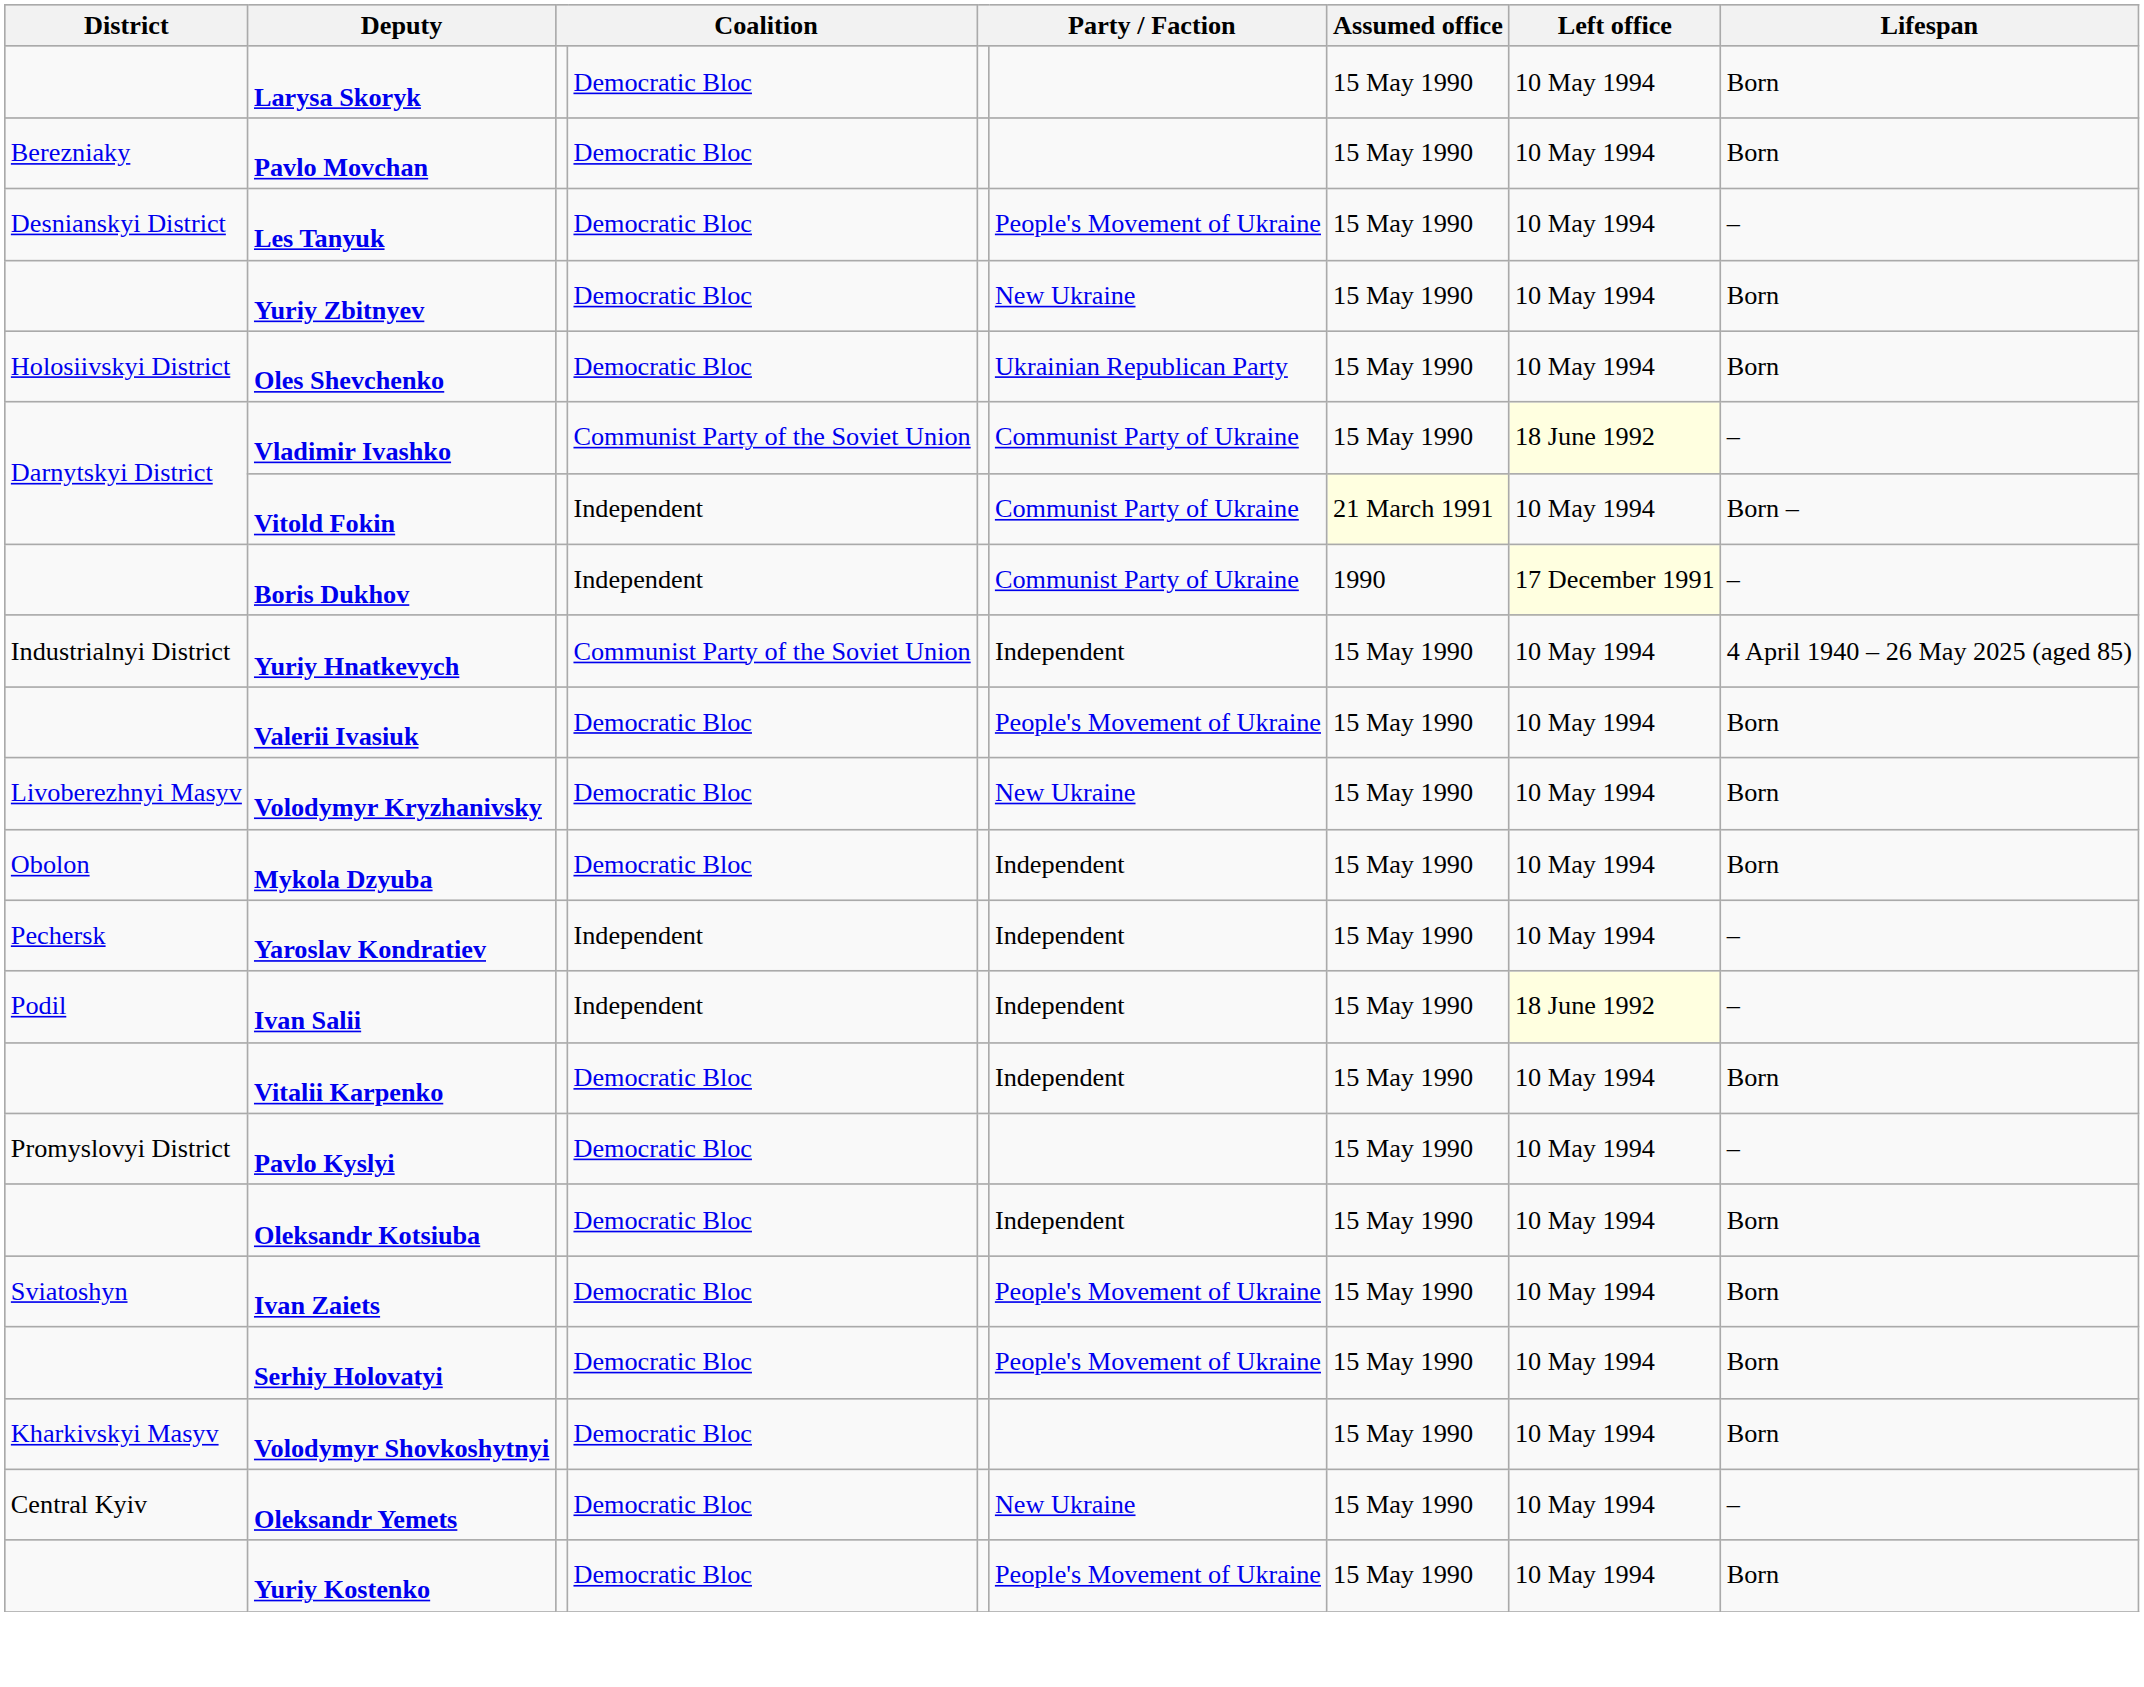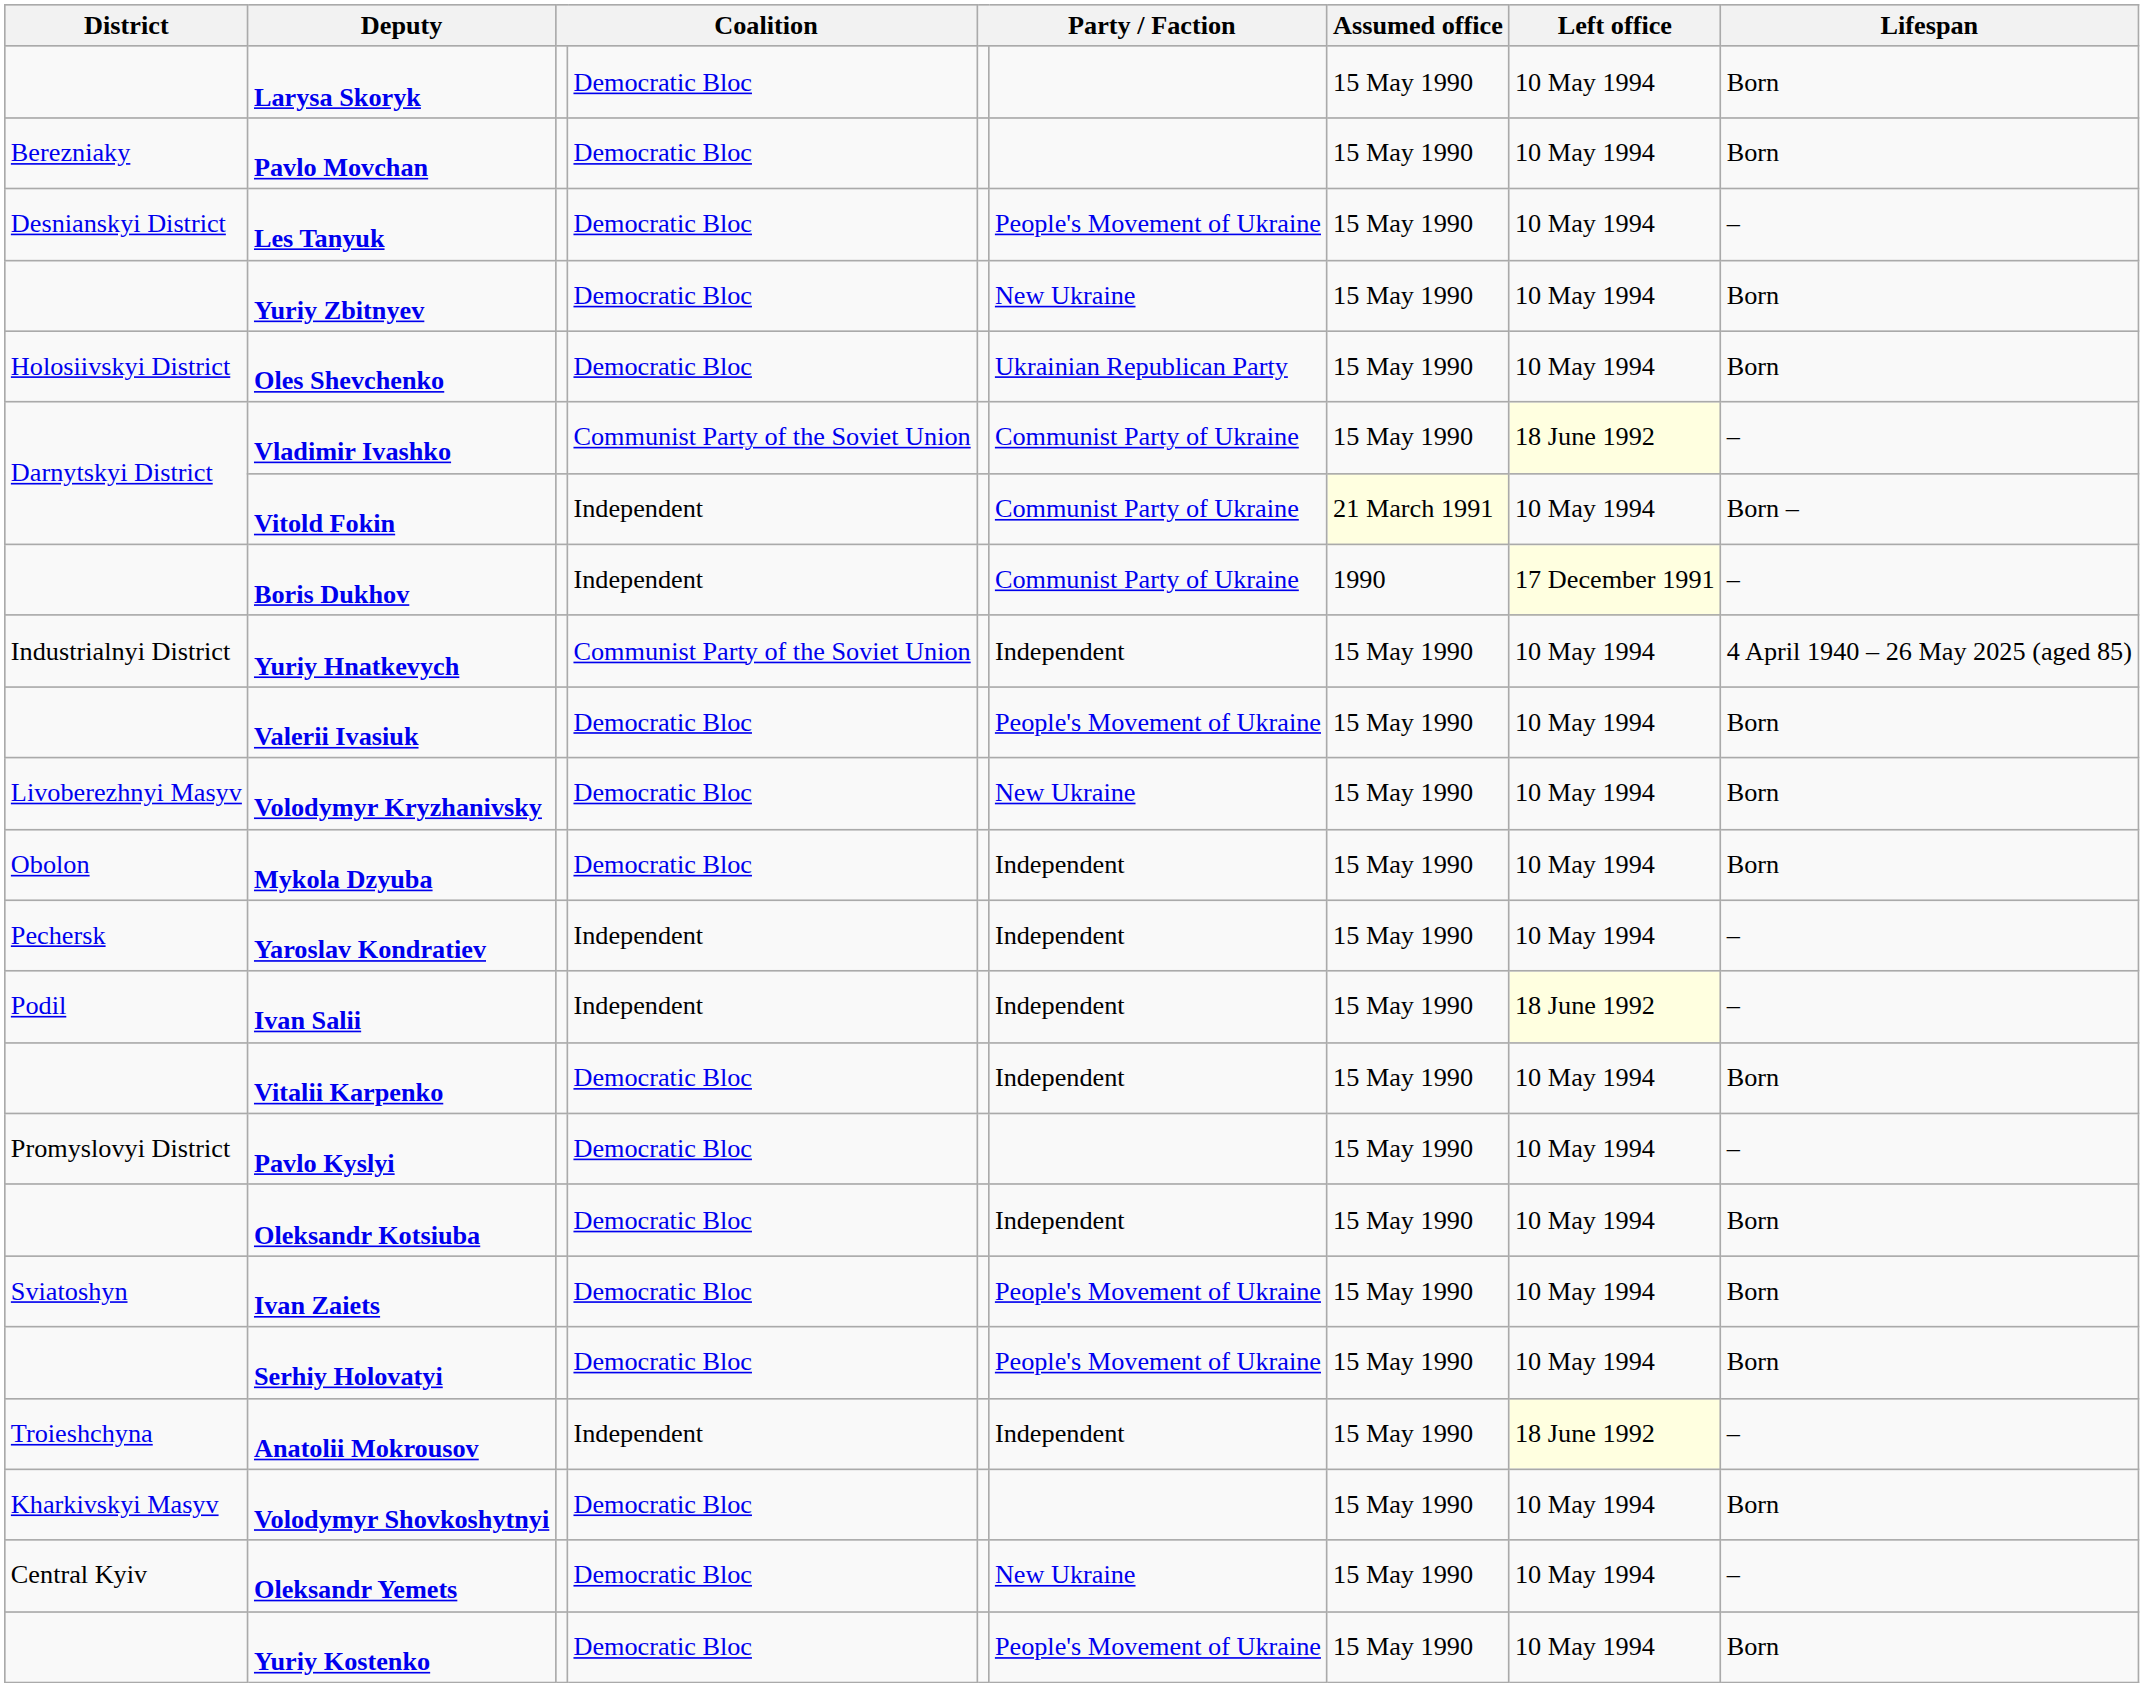+ row: (366, 1448)
